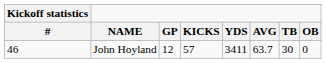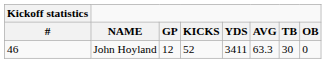(189, 49) 57 -> (189, 49) 52
(263, 49) 63.7 -> (263, 49) 63.3
